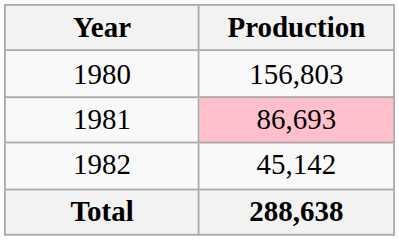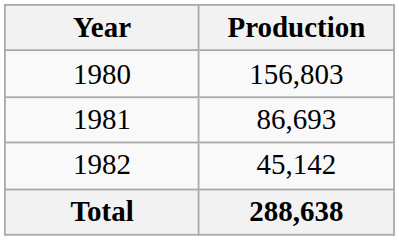(296, 119) pink background -> (296, 119) no background
